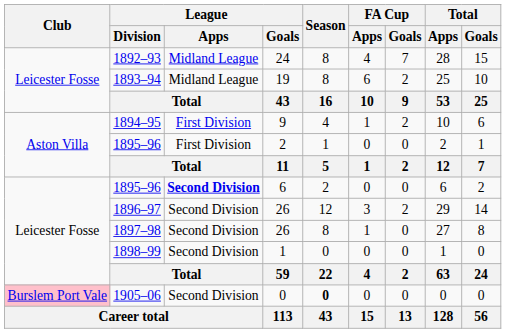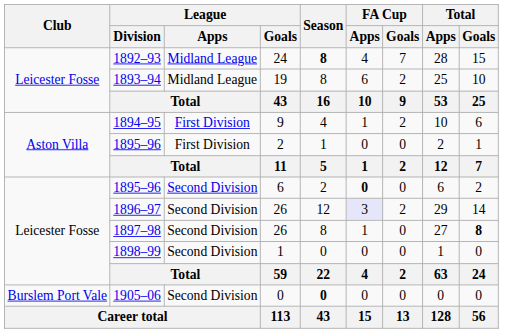(326, 58) normal -> (323, 58) bold
(213, 187) bold -> (212, 187) normal
(367, 187) normal -> (365, 187) bold
(367, 209) no background -> (365, 209) lavender background
(481, 230) normal -> (479, 230) bold
(57, 295) pink background -> (57, 295) no background
